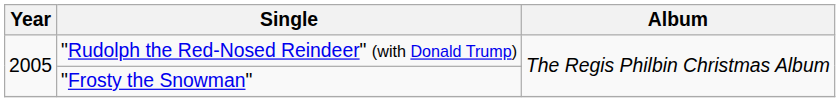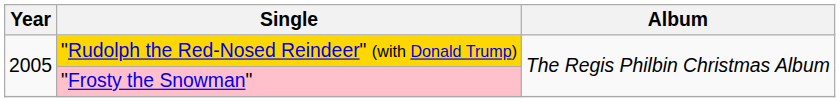(289, 50) no background -> (289, 50) gold background
(157, 81) no background -> (157, 81) pink background
